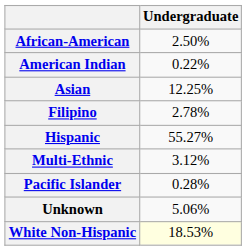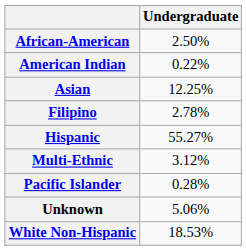(191, 233) lightyellow background -> (191, 233) no background
